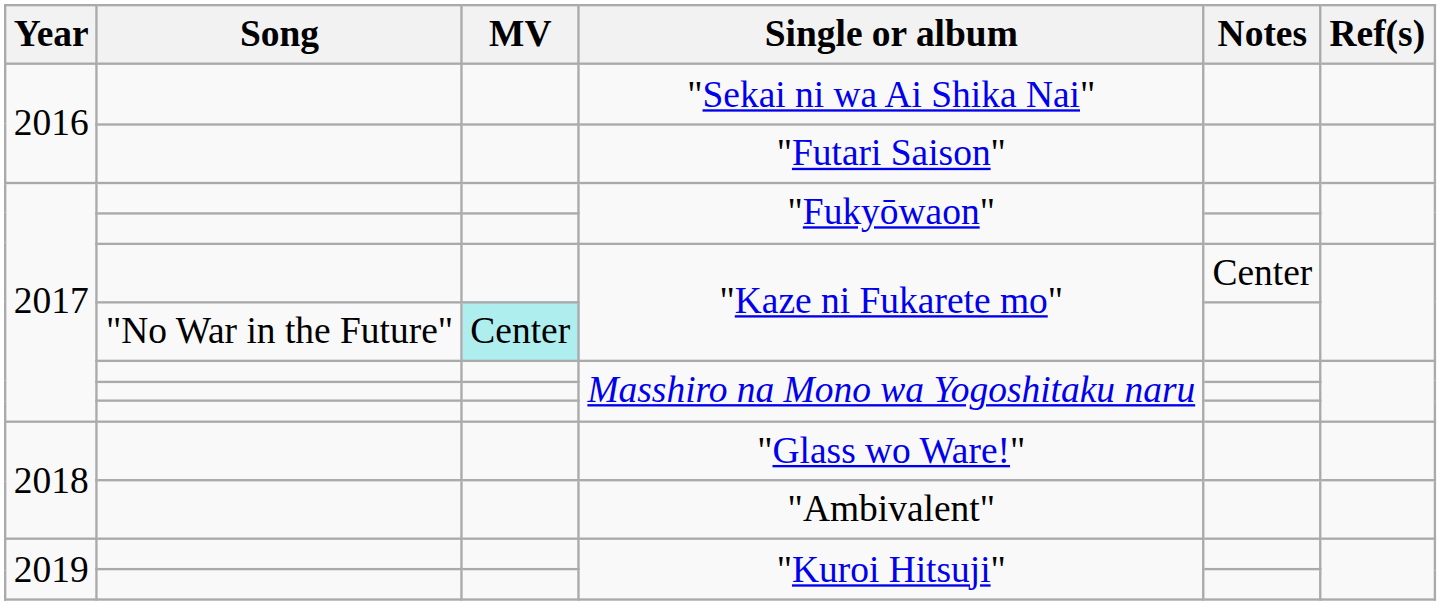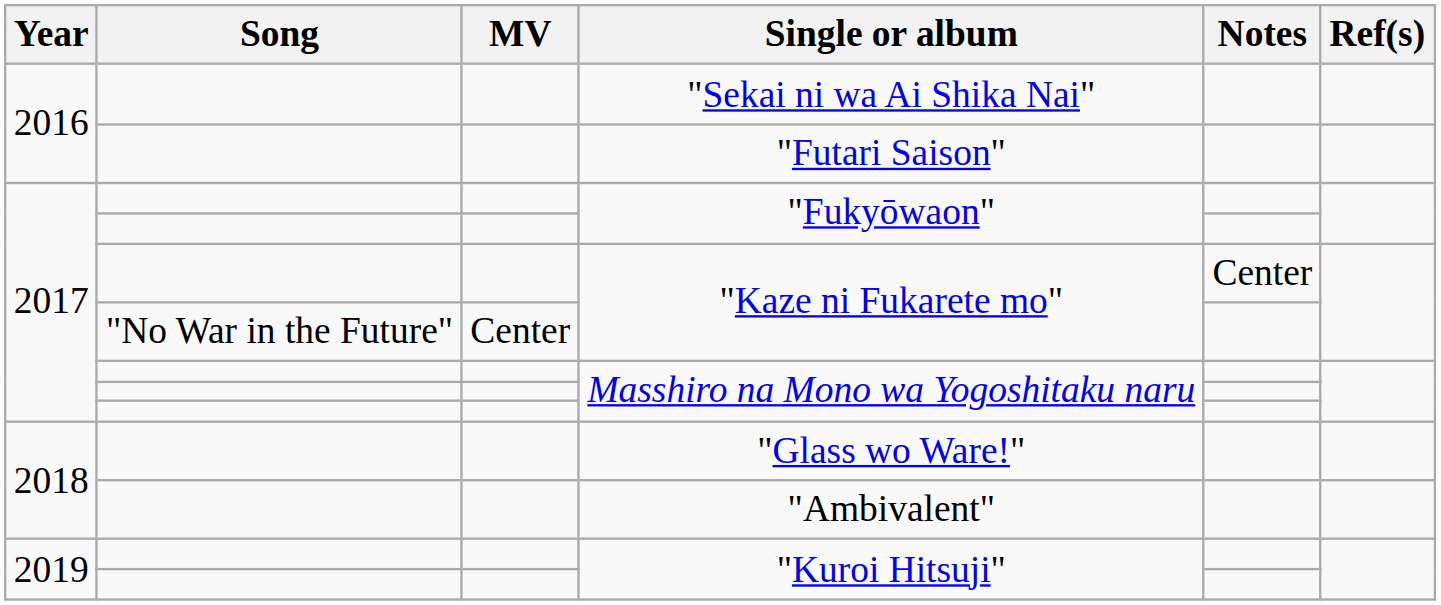(520, 331) paleturquoise background -> (520, 331) no background
